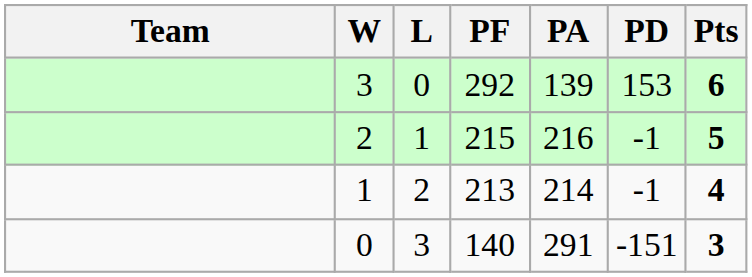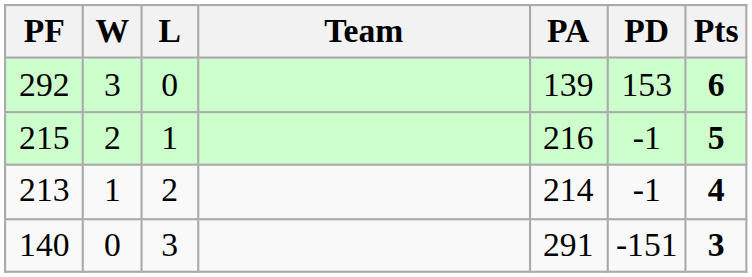columns swapped: (170, 31) <-> (490, 31)
